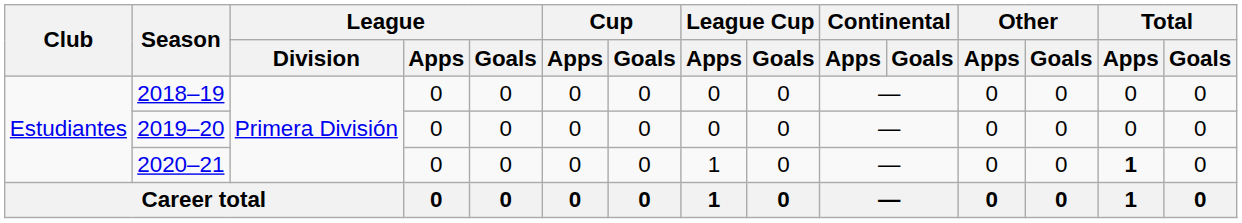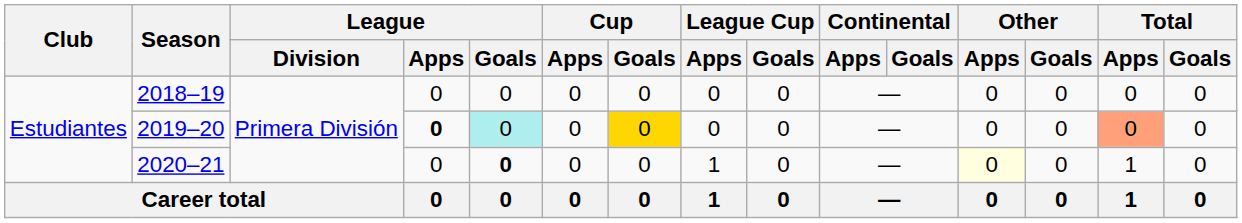(436, 128) normal -> (436, 128) bold
(506, 128) no background -> (506, 128) paleturquoise background
(645, 128) no background -> (645, 128) gold background
(1131, 128) no background -> (1131, 128) lightsalmon background
(506, 164) normal -> (506, 164) bold
(992, 164) no background -> (992, 164) lightyellow background
(1131, 164) bold -> (1131, 164) normal
